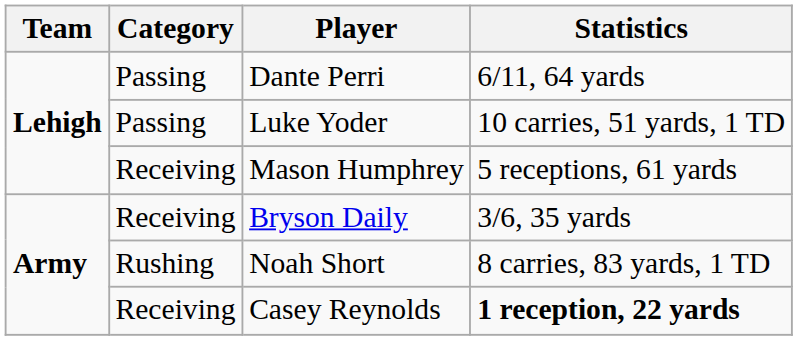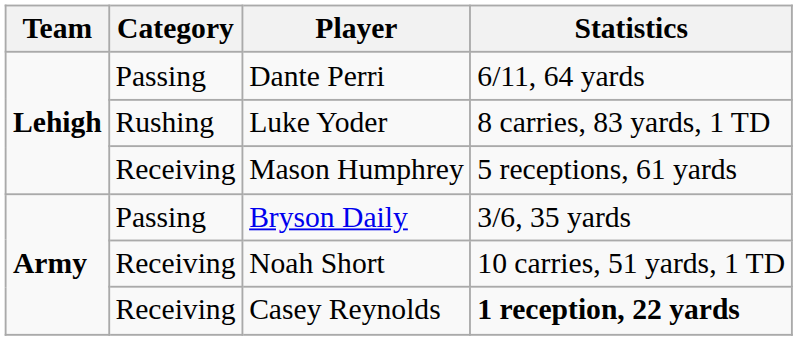(161, 122) Passing -> (165, 122) Rushing
(631, 122) 10 carries, 51 yards, 1 TD -> (624, 122) 8 carries, 83 yards, 1 TD
(175, 216) Receiving -> (161, 216) Passing
(165, 263) Rushing -> (175, 263) Receiving
(624, 263) 8 carries, 83 yards, 1 TD -> (631, 263) 10 carries, 51 yards, 1 TD
